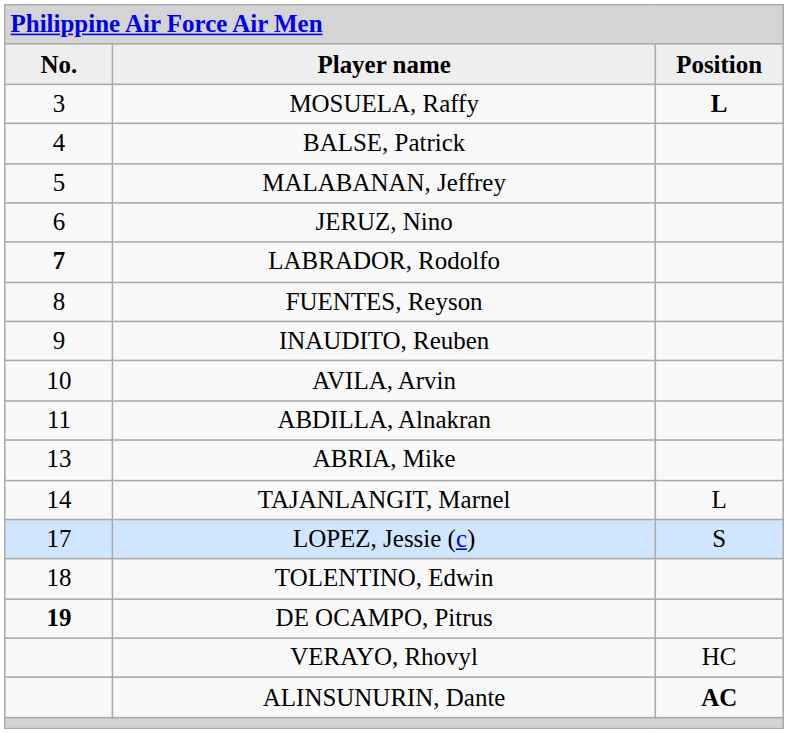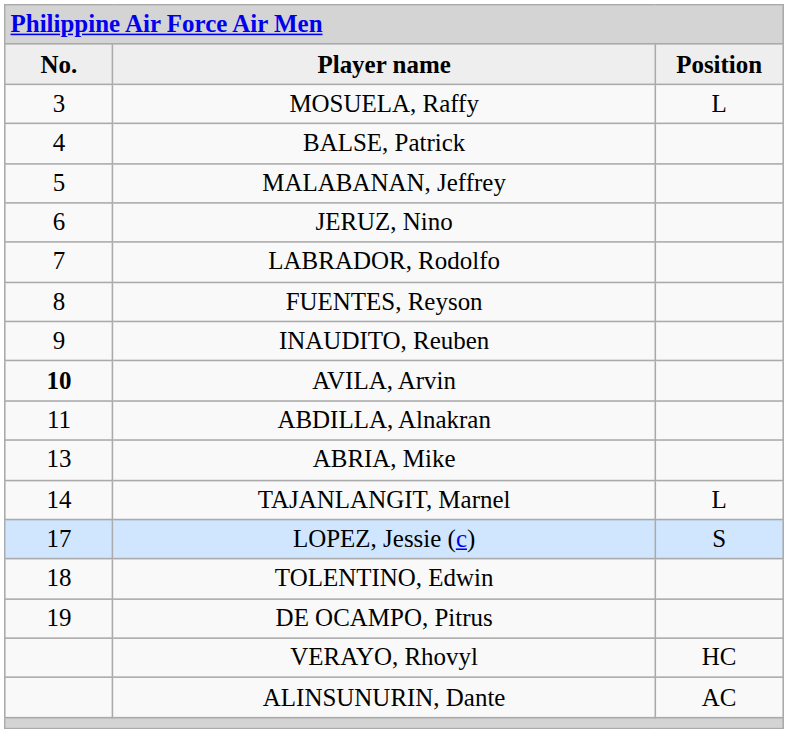(719, 103) bold -> (719, 103) normal
(59, 261) bold -> (59, 261) normal
(59, 380) normal -> (59, 380) bold
(59, 618) bold -> (59, 618) normal
(719, 697) bold -> (719, 697) normal
